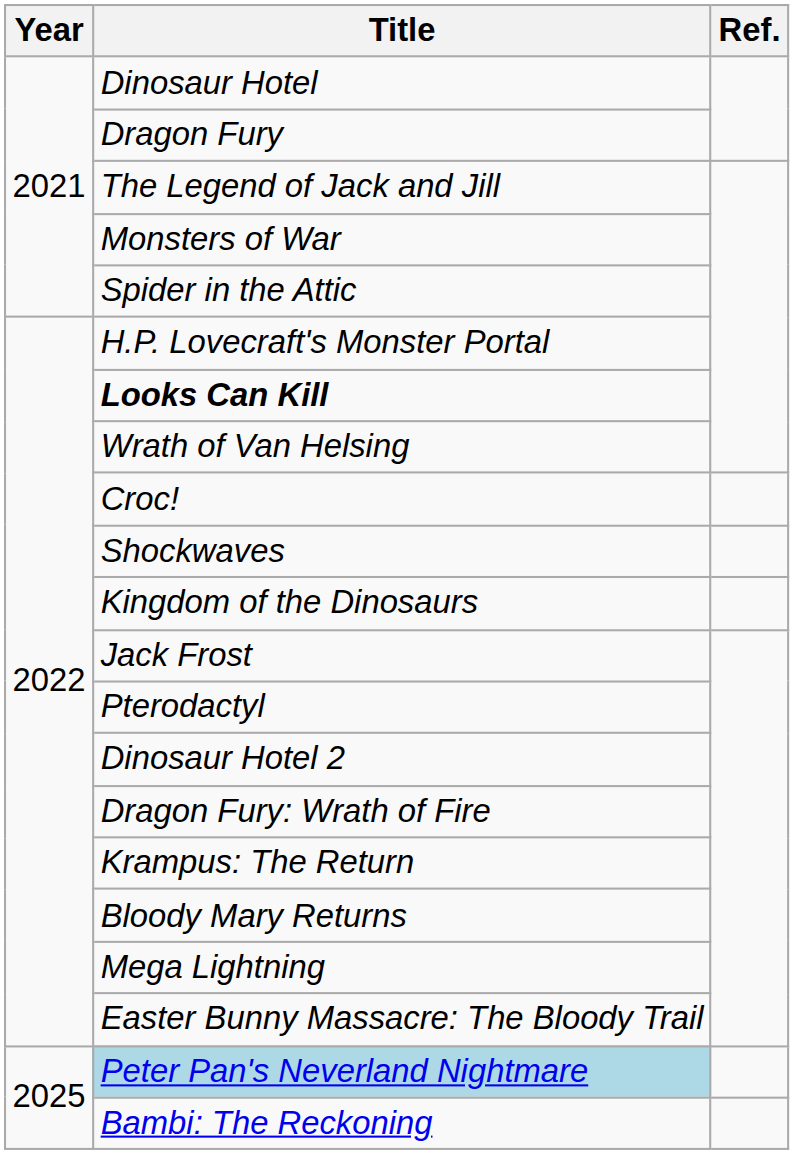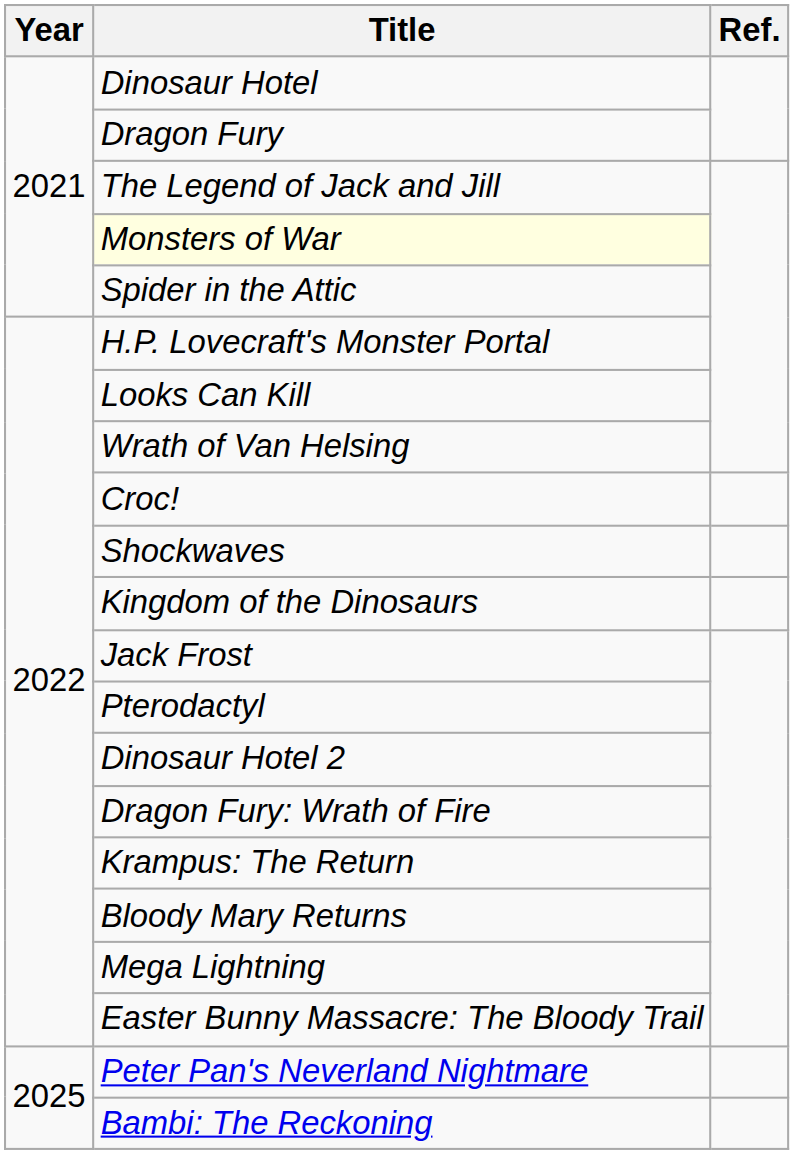(221, 238) no background -> (221, 238) lightyellow background
(215, 394) bold -> (206, 394) normal
(344, 1070) lightblue background -> (344, 1070) no background
